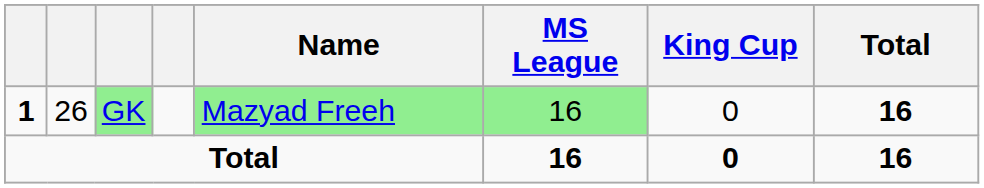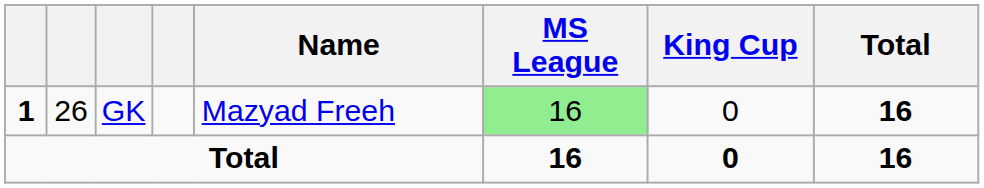(124, 110) lightgreen background -> (124, 110) no background
(298, 110) lightgreen background -> (298, 110) no background
